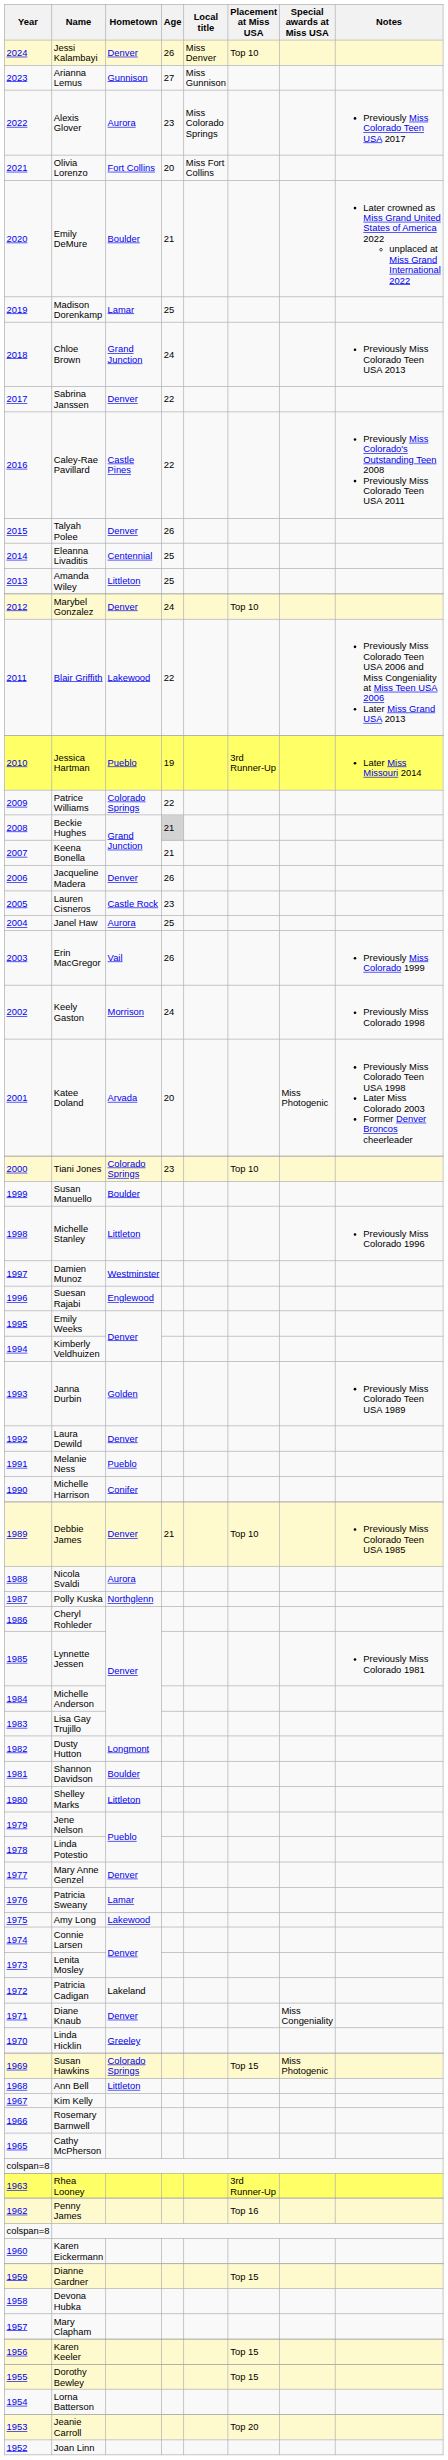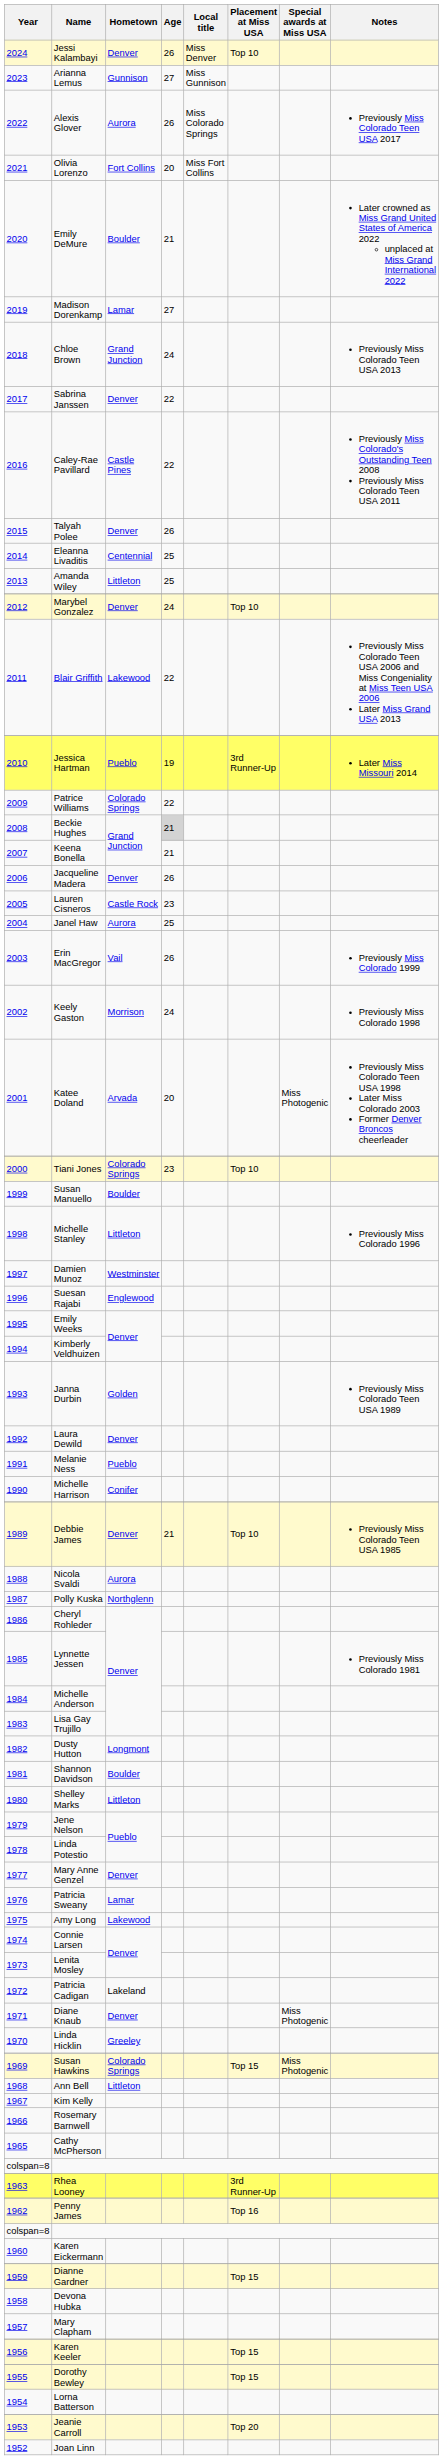(169, 123) 23 -> (169, 123) 26
(169, 310) 25 -> (169, 310) 27
(307, 2016) Miss Congeniality -> (305, 2016) Miss Photogenic
